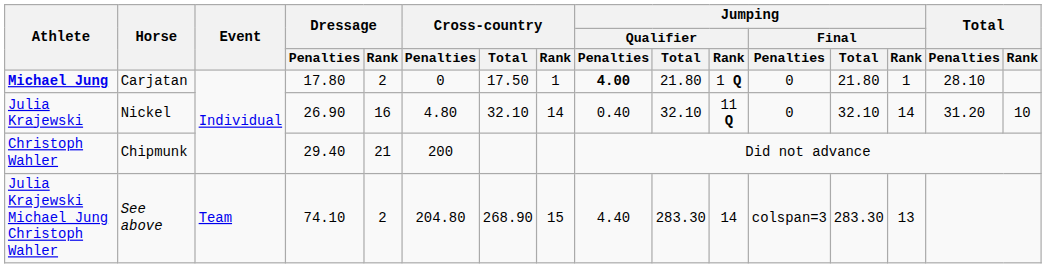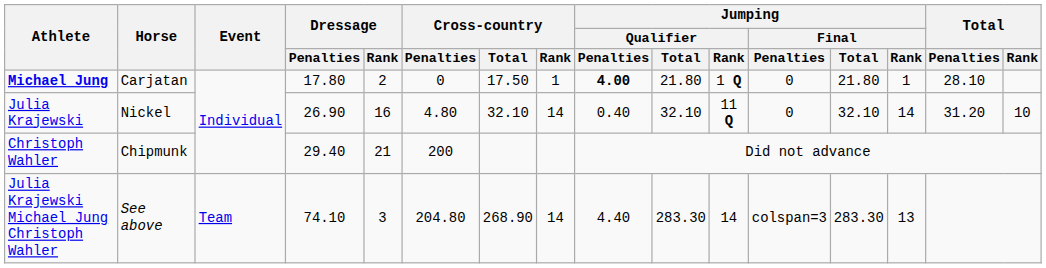(382, 218) 2 -> (382, 218) 3
(555, 218) 15 -> (555, 218) 14
